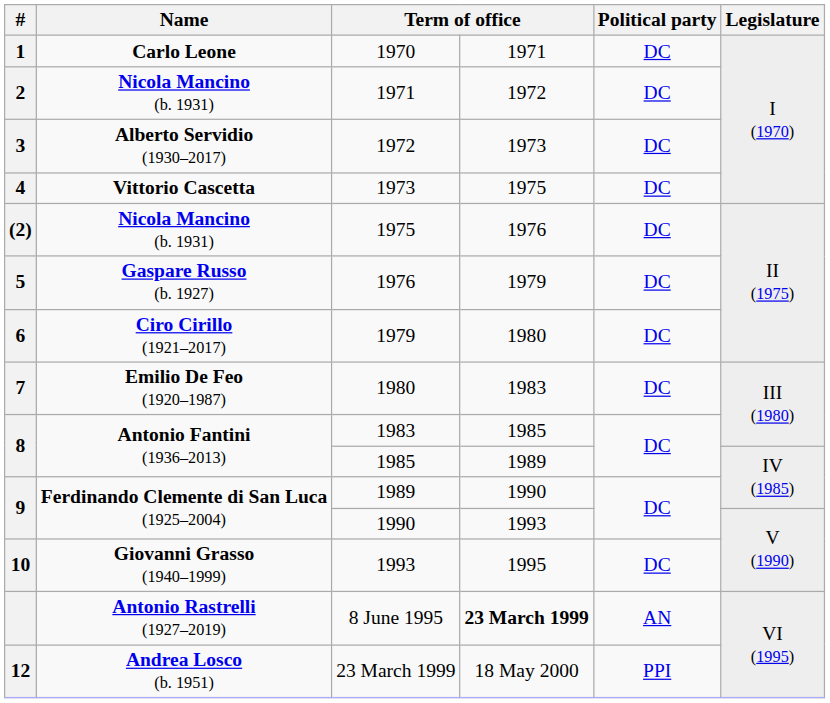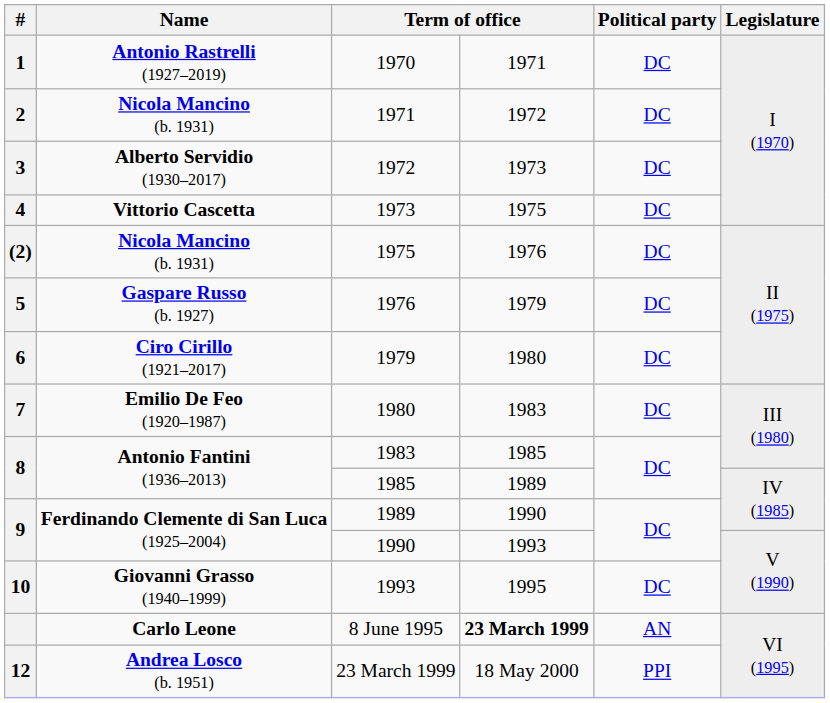(184, 50) Carlo Leone -> (184, 61) Antonio Rastrelli (1927–2019)
(184, 618) Antonio Rastrelli (1927–2019) -> (184, 629) Carlo Leone
